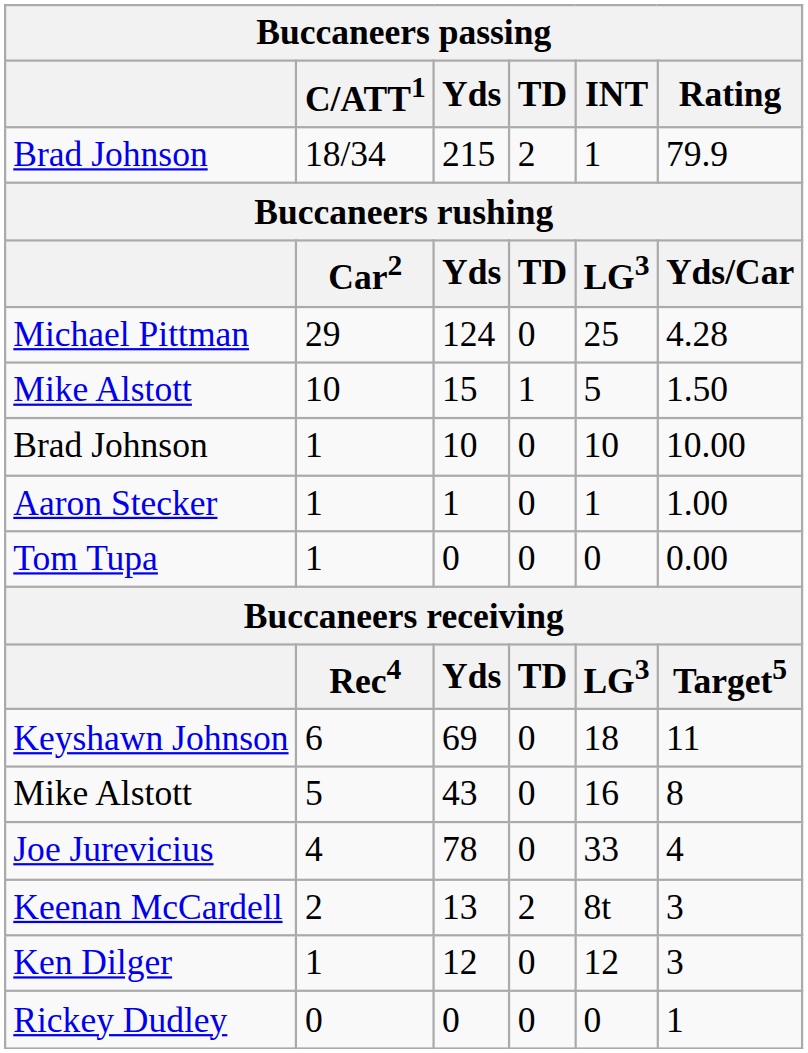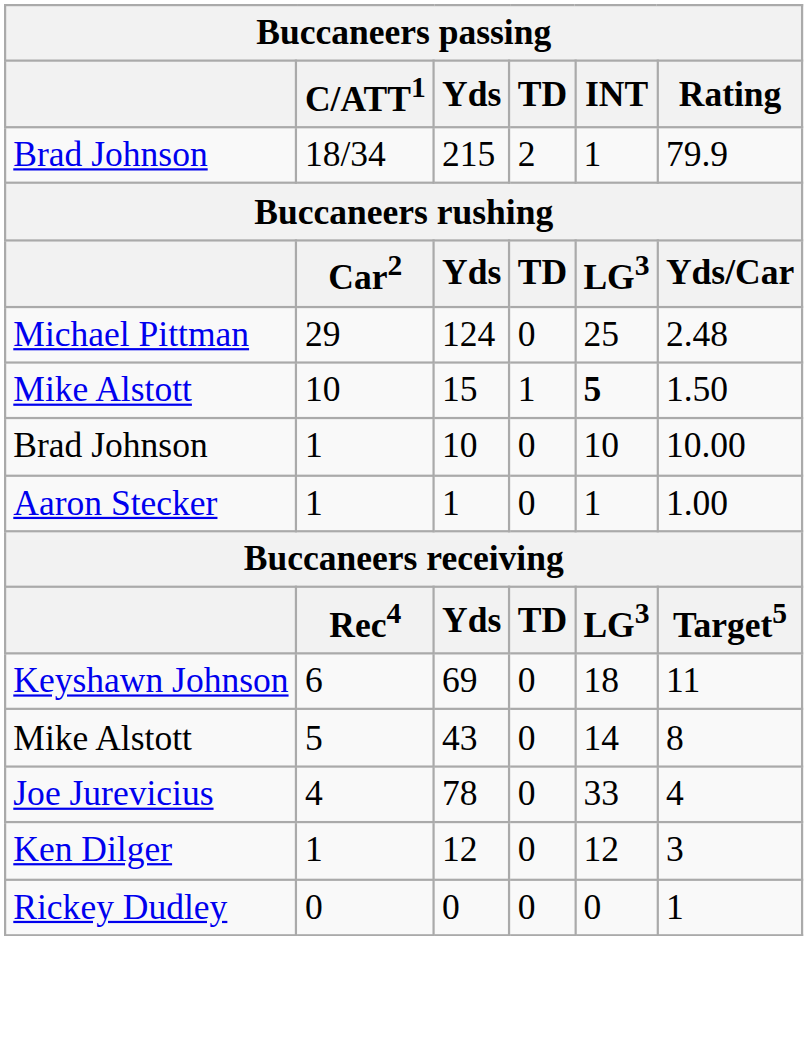(697, 333) 4.28 -> (697, 333) 2.48
(592, 389) normal -> (592, 389) bold
- row: (86, 558)
(601, 793) 16 -> (601, 737) 14
- row: (148, 906)
